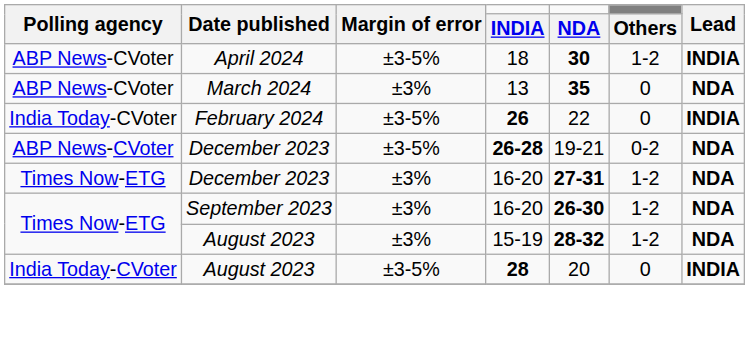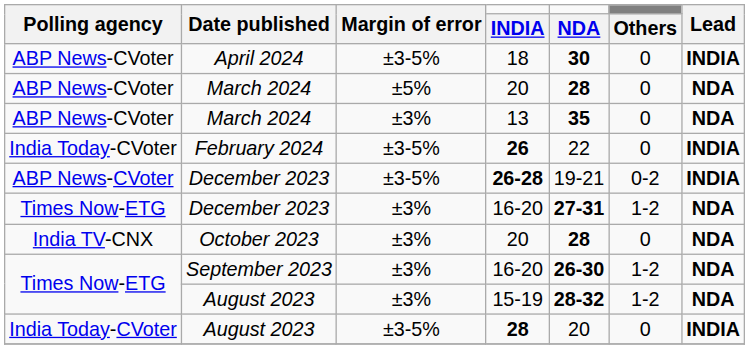(645, 58) 1-2 -> (645, 58) 0
+ row: (259, 88)
(713, 148) NDA -> (713, 178) INDIA
+ row: (259, 238)
